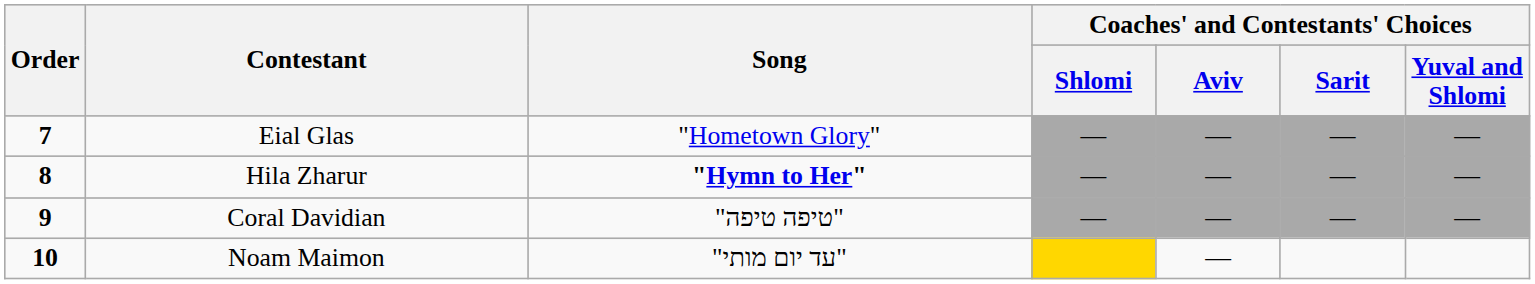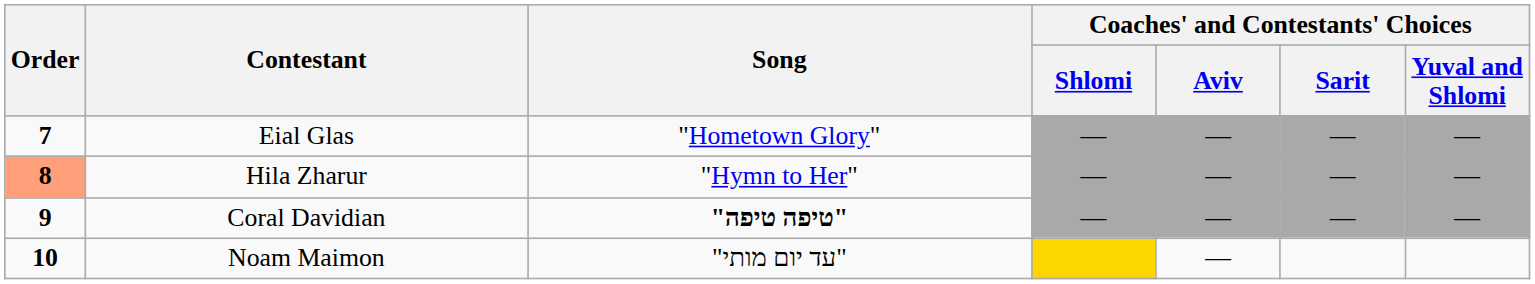(45, 176) no background -> (45, 176) lightsalmon background
(779, 176) bold -> (779, 176) normal
(779, 217) normal -> (779, 217) bold
